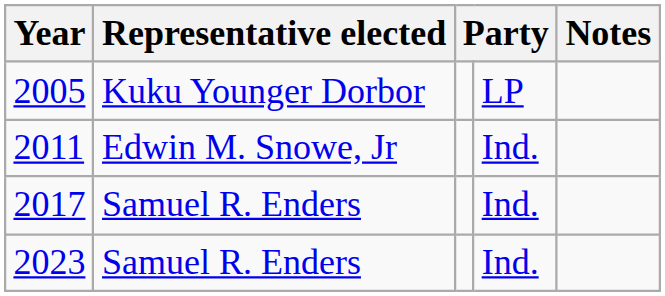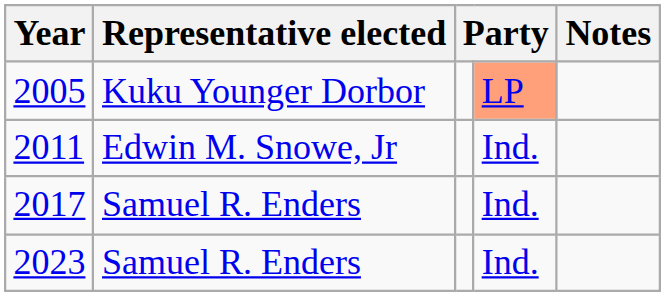(503, 90) no background -> (503, 90) lightsalmon background
